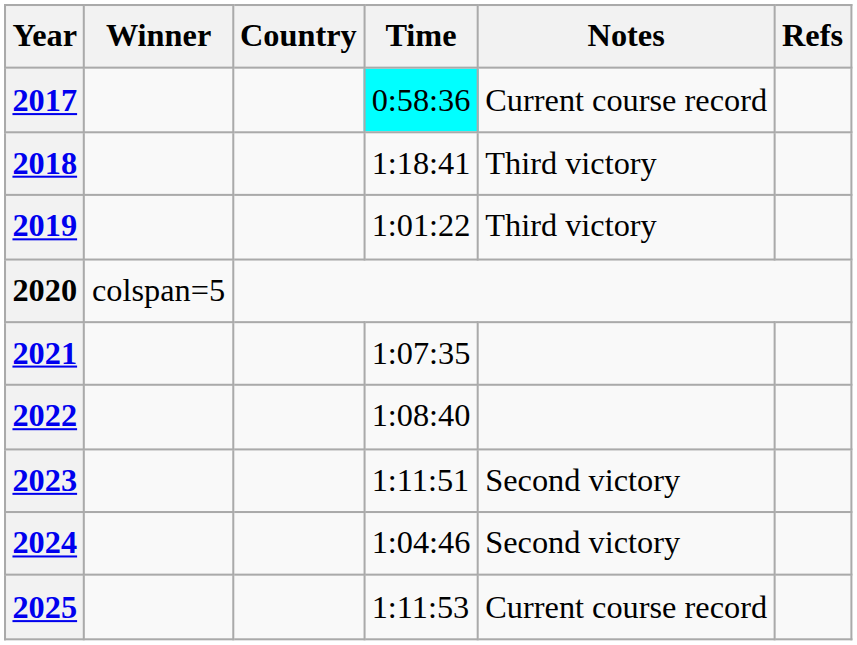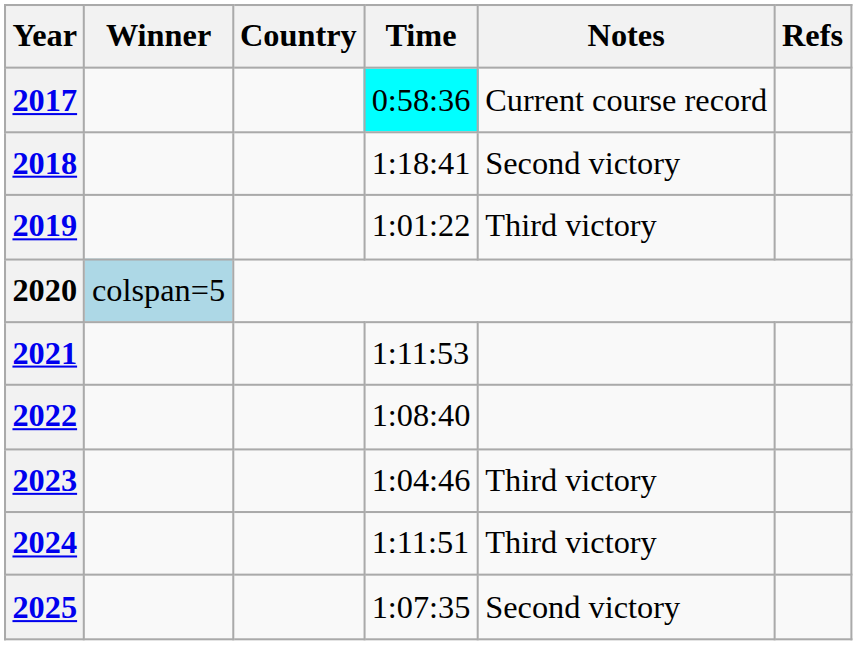(571, 162) Third victory -> (583, 162) Second victory
(159, 289) no background -> (159, 289) lightblue background
(421, 353) 1:07:35 -> (420, 353) 1:11:53
(420, 479) 1:11:51 -> (421, 479) 1:04:46
(583, 479) Second victory -> (571, 479) Third victory
(421, 543) 1:04:46 -> (420, 543) 1:11:51
(583, 543) Second victory -> (571, 543) Third victory
(420, 606) 1:11:53 -> (421, 606) 1:07:35
(626, 606) Current course record -> (583, 606) Second victory
